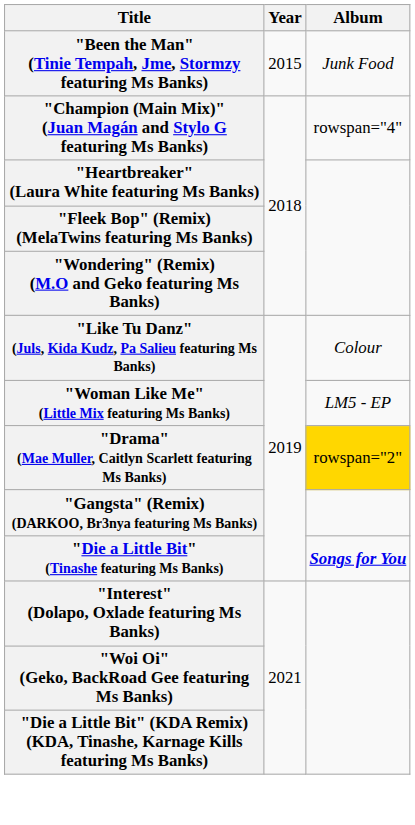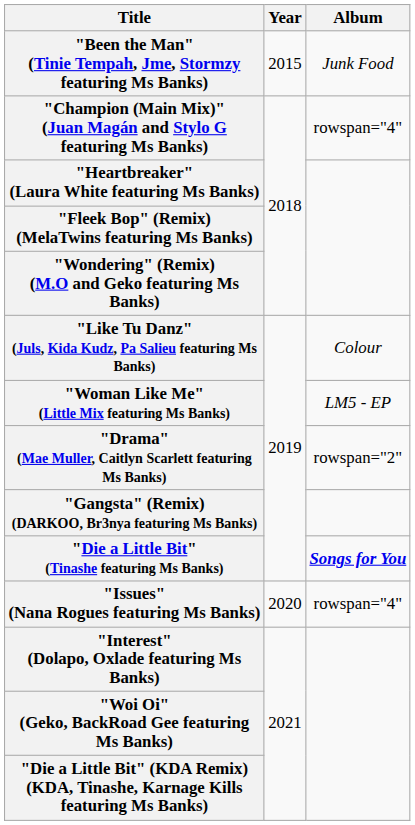(358, 457) gold background -> (358, 457) no background
+ row: (134, 603)
